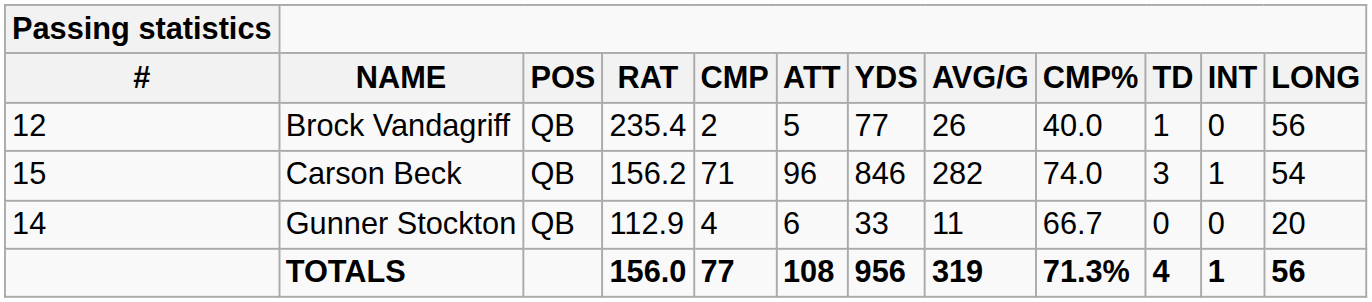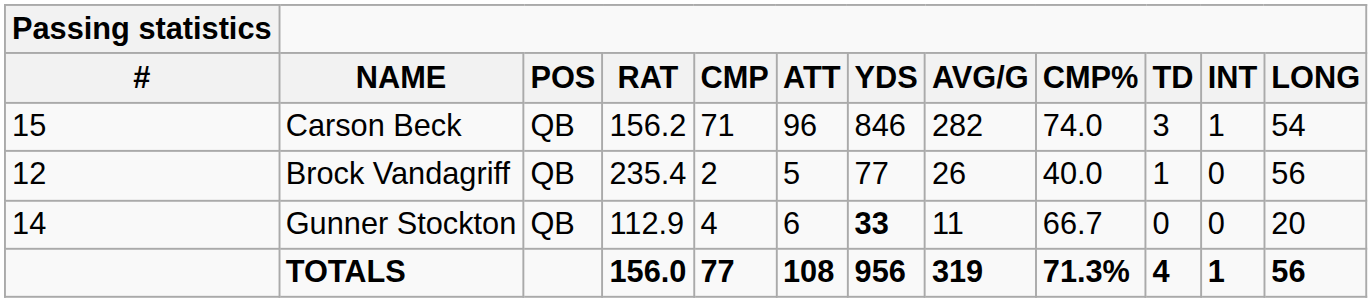rows swapped: (374, 175) <-> (398, 126)
(872, 223) normal -> (872, 223) bold
